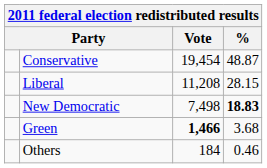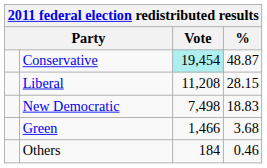(201, 60) no background -> (201, 60) paleturquoise background
(243, 106) bold -> (243, 106) normal
(204, 128) bold -> (204, 128) normal
